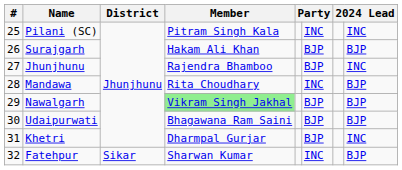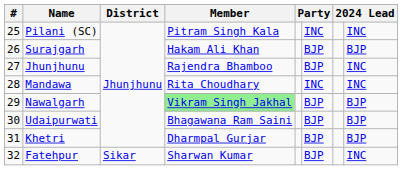(356, 85) BJP -> (356, 85) INC
(356, 138) INC -> (356, 138) BJP
(314, 156) INC -> (314, 156) BJP
(356, 156) BJP -> (356, 156) INC
